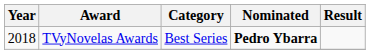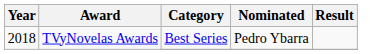(276, 37) bold -> (271, 37) normal
